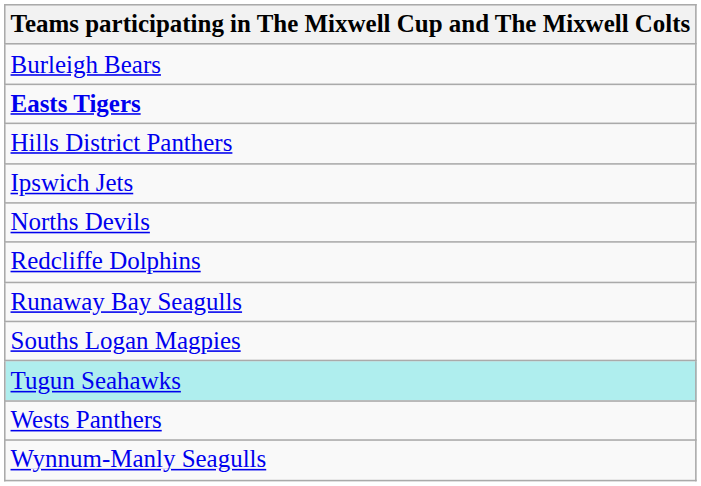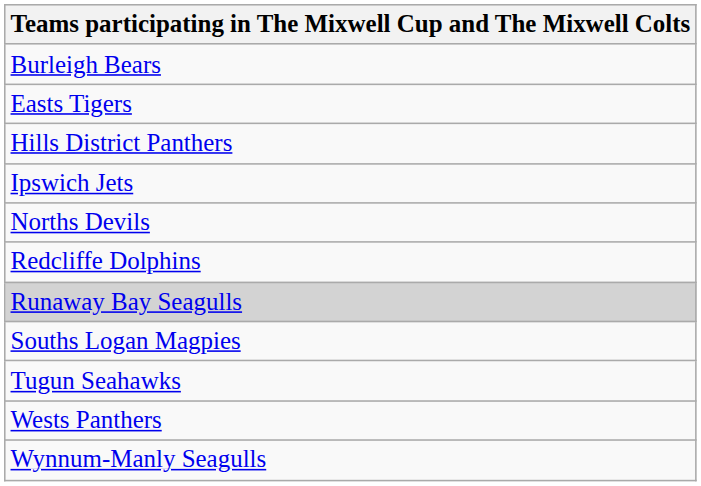(76, 103) bold -> (71, 103) normal
(126, 301) no background -> (126, 301) lightgrey background
(96, 380) paleturquoise background -> (96, 380) no background
